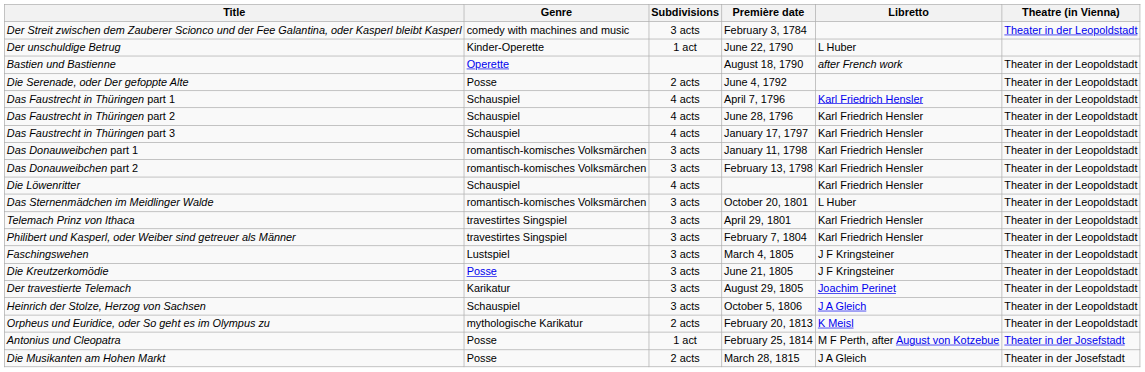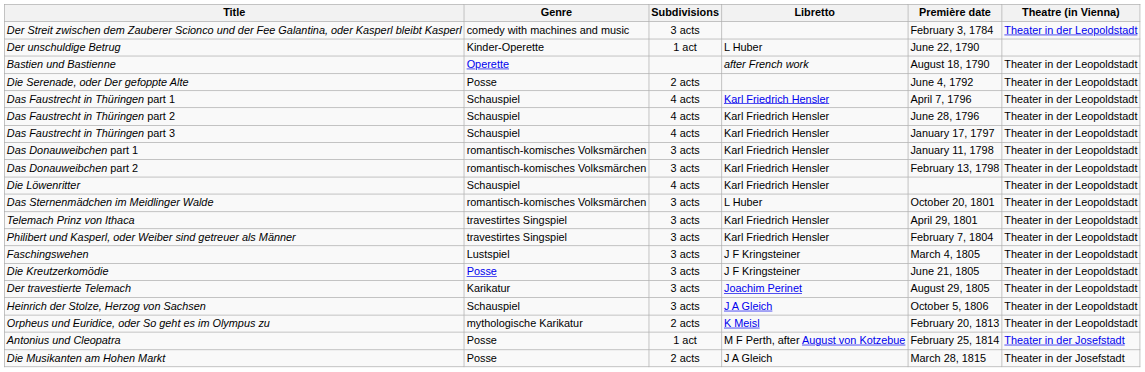columns swapped: (909, 13) <-> (768, 13)
